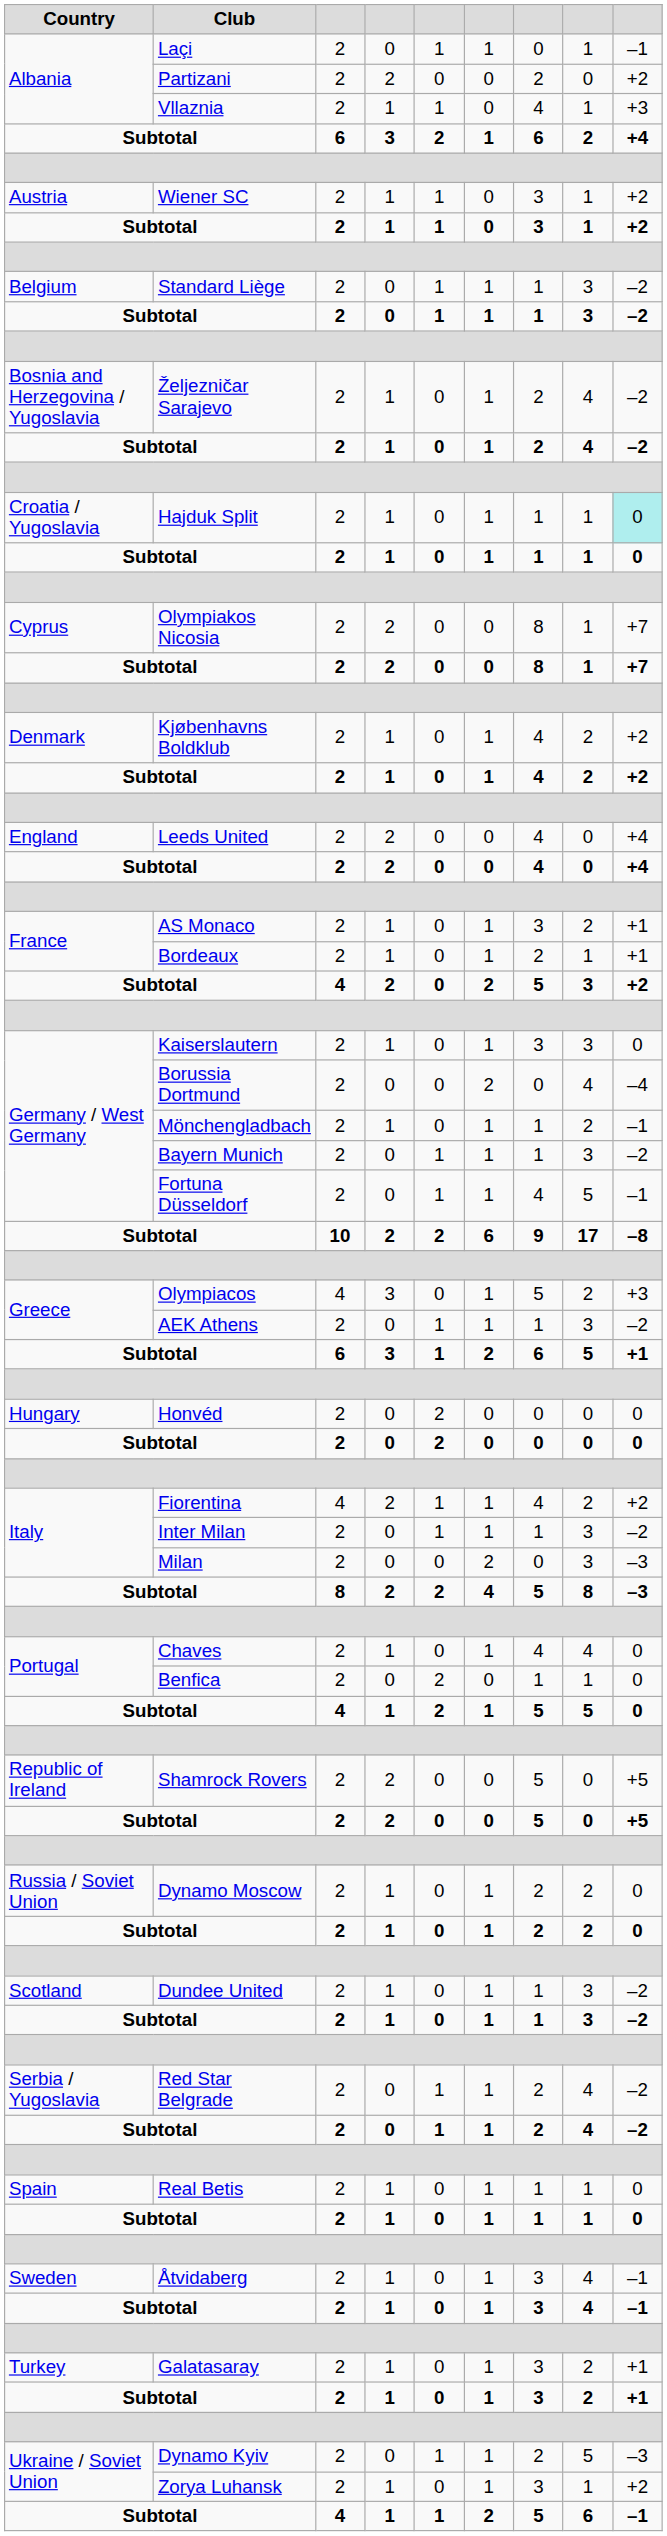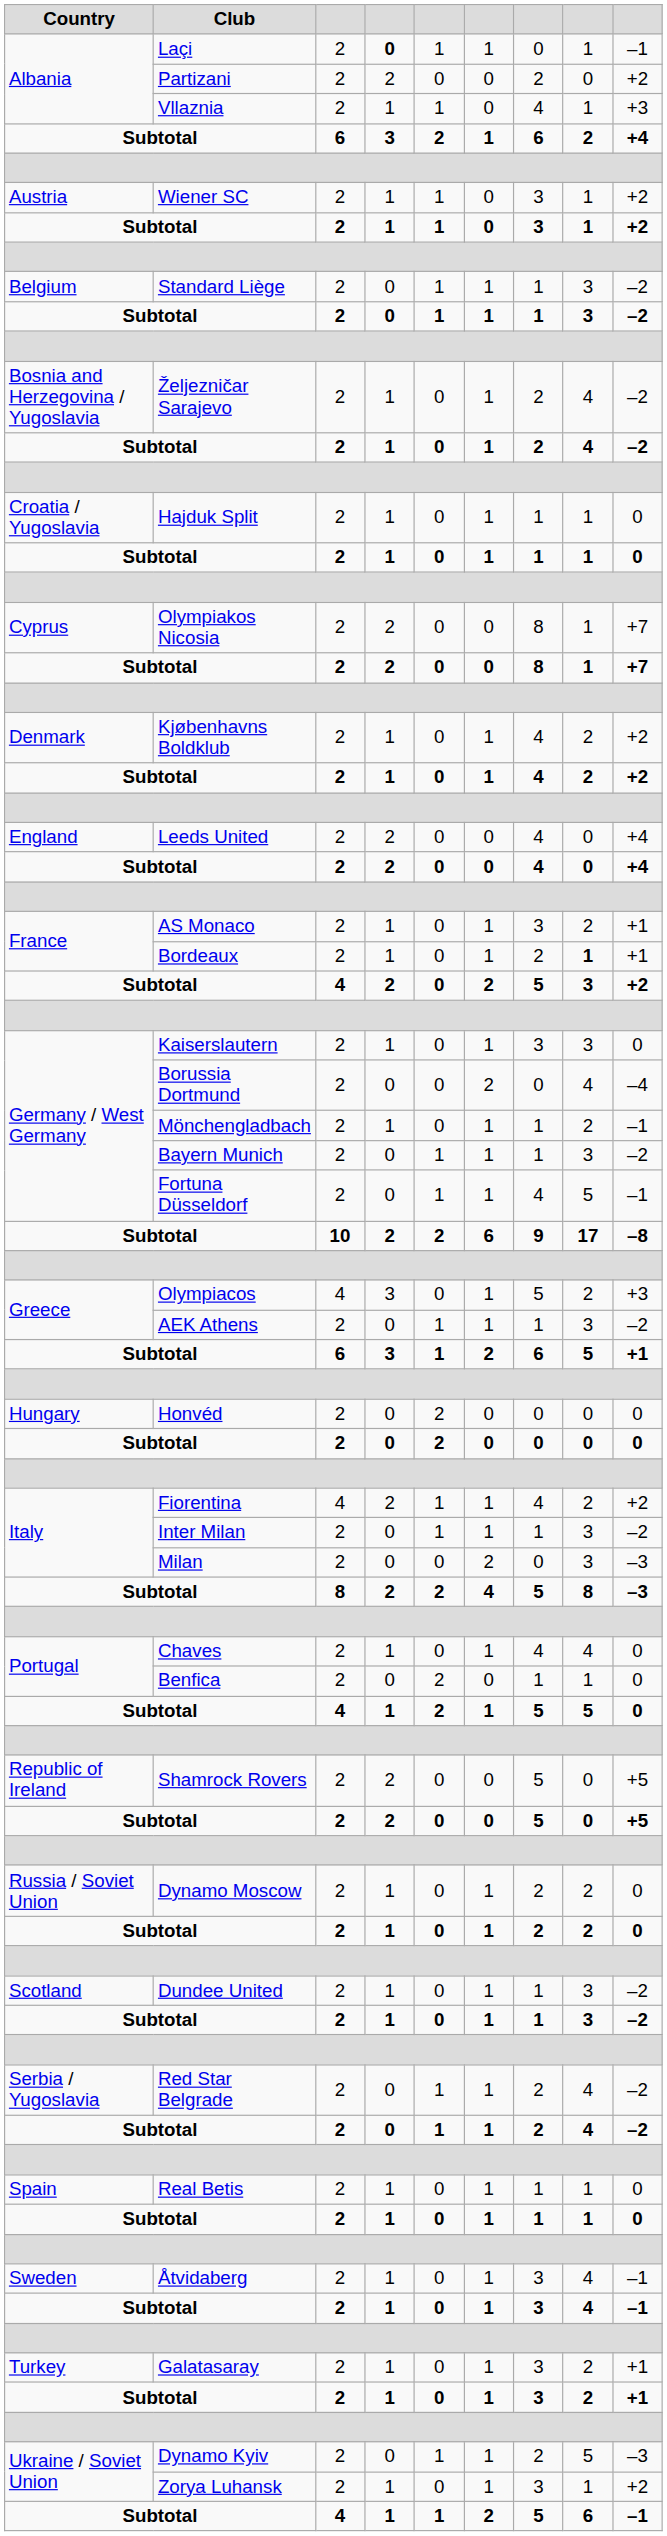(390, 49) normal -> (390, 49) bold
(638, 517) paleturquoise background -> (638, 517) no background
(588, 955) normal -> (588, 955) bold
